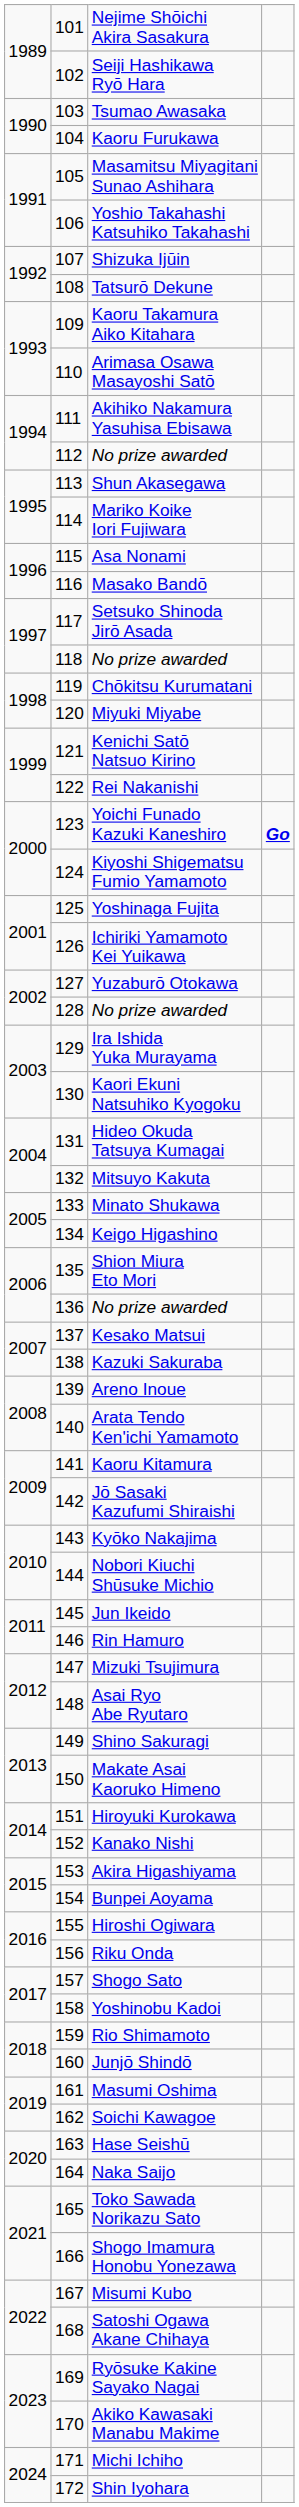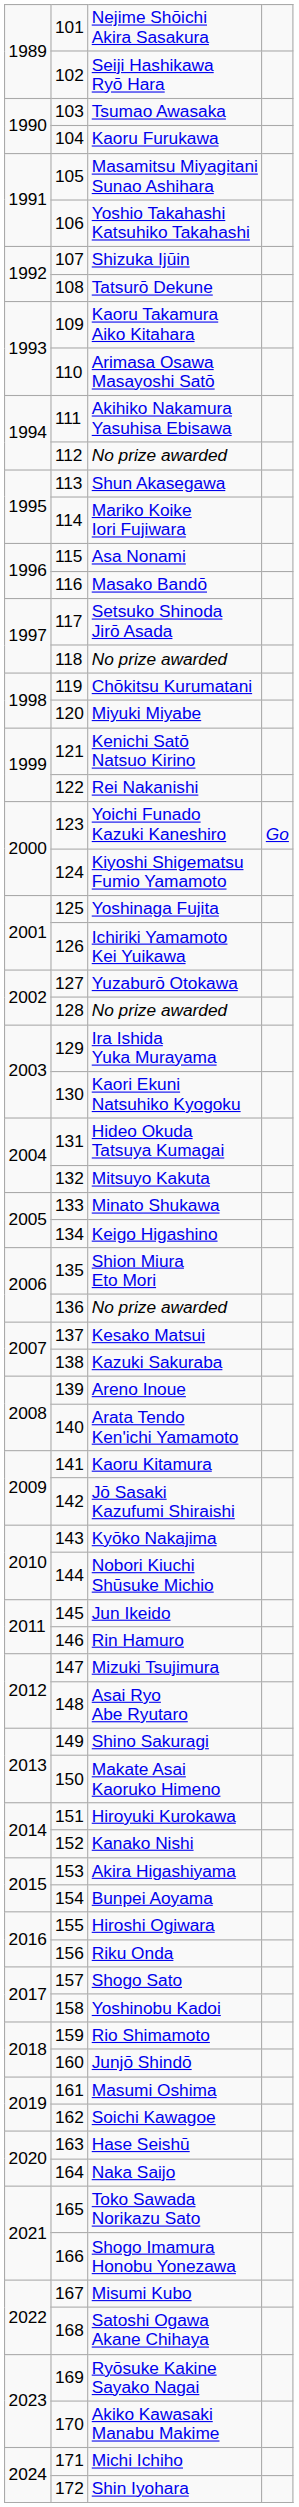(278, 834) bold -> (277, 834) normal
